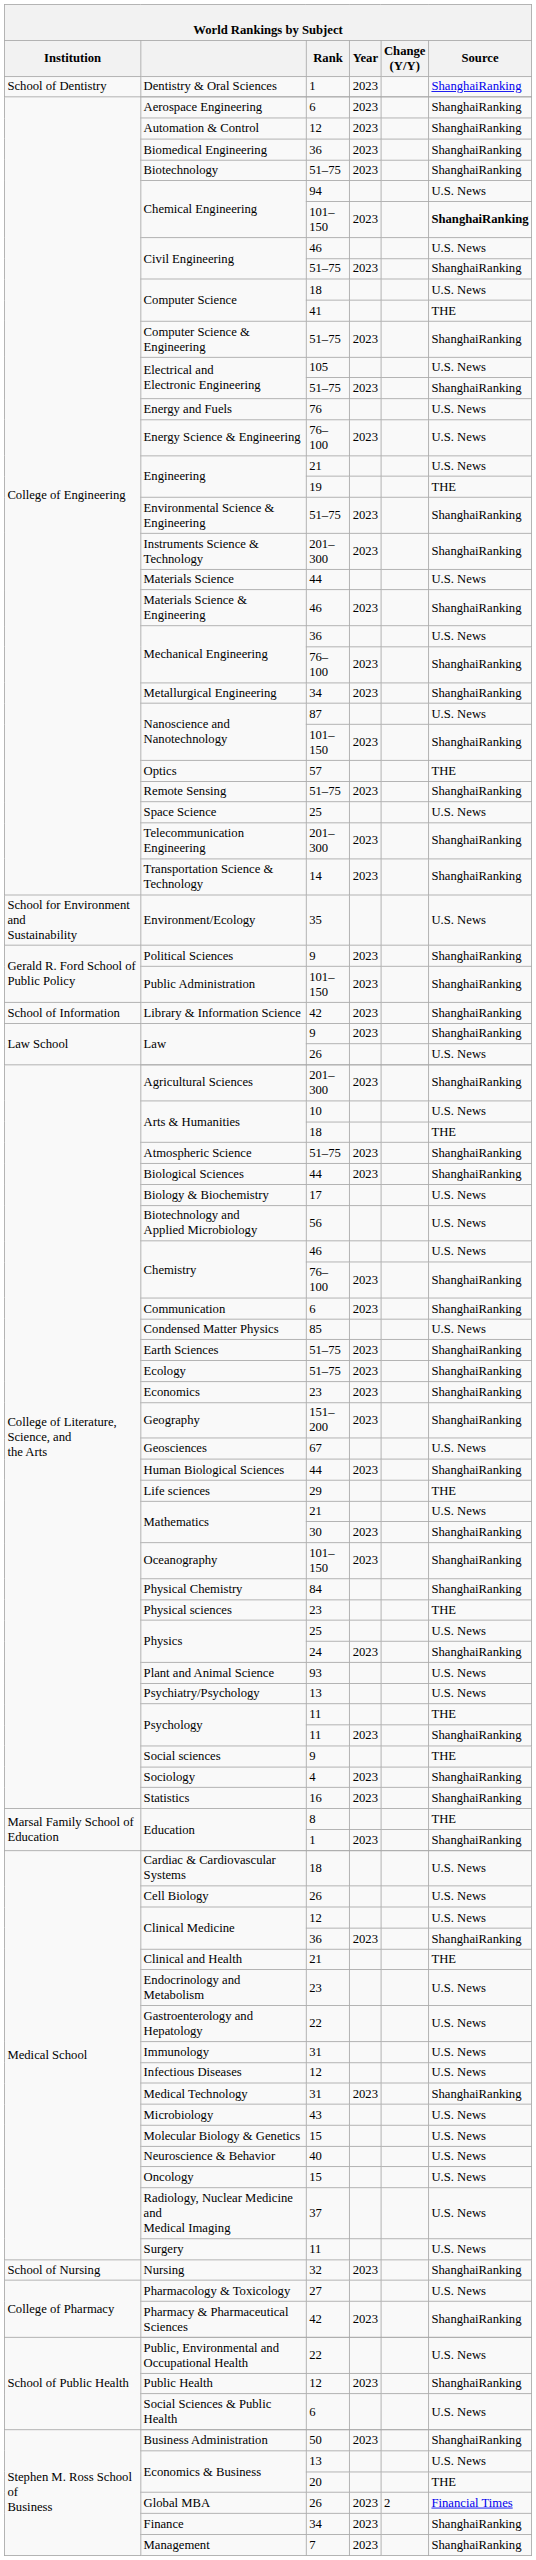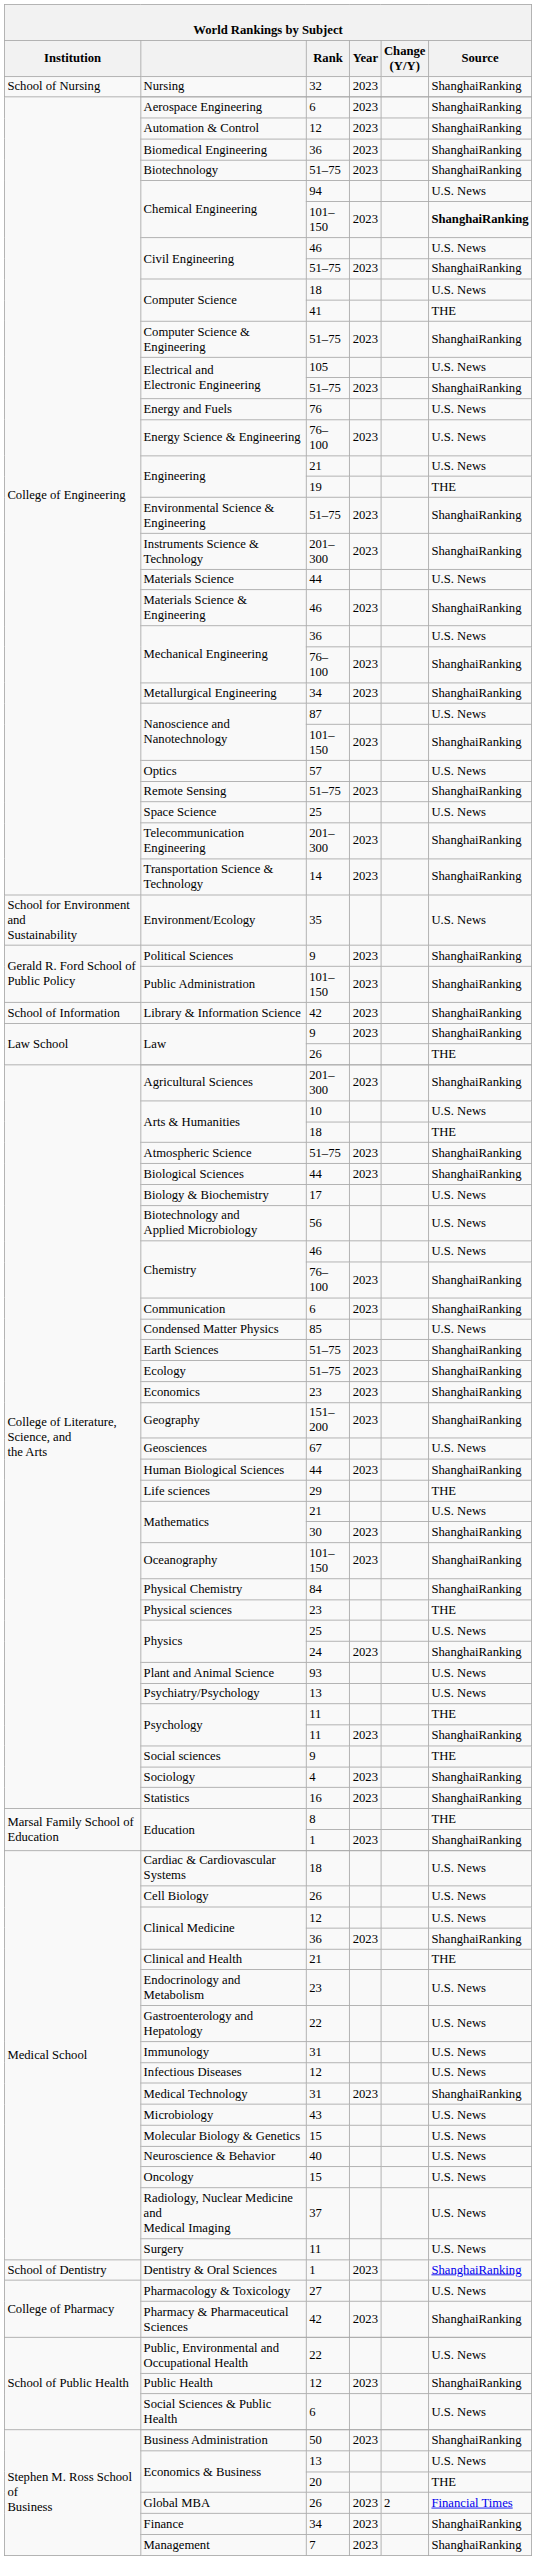rows swapped: (210, 87) <-> (164, 2270)
(444, 771) THE -> (459, 771) U.S. News
(459, 1054) U.S. News -> (444, 1054) THE
